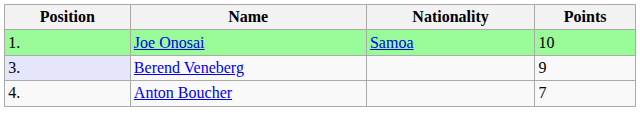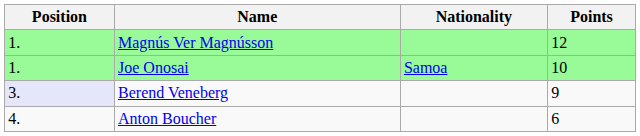+ row: (196, 42)
(543, 93) 7 -> (555, 118) 6
